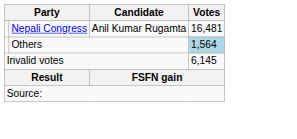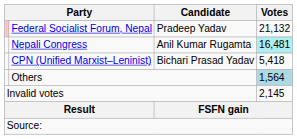+ row: (82, 28)
(207, 28) no background -> (275, 45) paleturquoise background
+ row: (81, 61)
(204, 61) 6,145 -> (272, 93) 2,145
